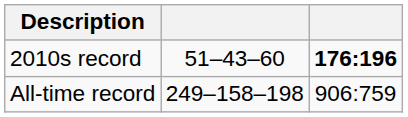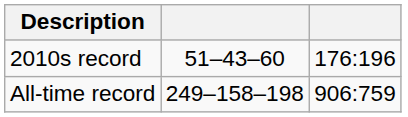(356, 58) bold -> (355, 58) normal
